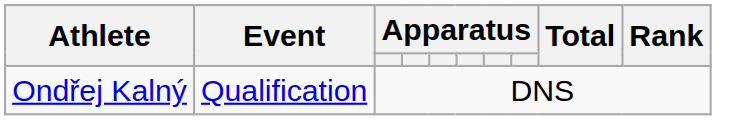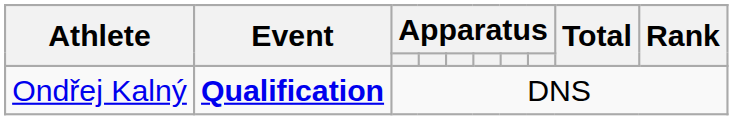(284, 91) normal -> (293, 91) bold
